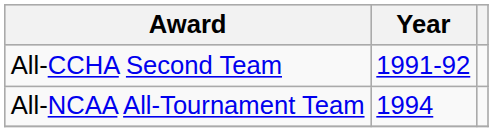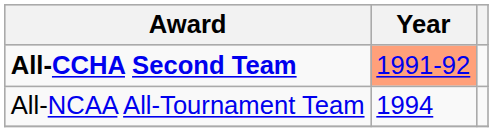(146, 65) normal -> (154, 65) bold
(423, 65) no background -> (423, 65) lightsalmon background
